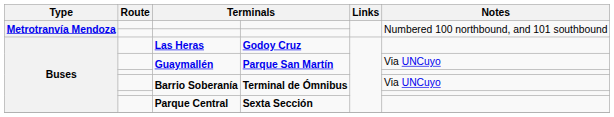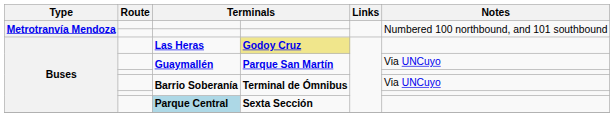(272, 45) no background -> (272, 45) khaki background
(191, 104) no background -> (191, 104) lightblue background
